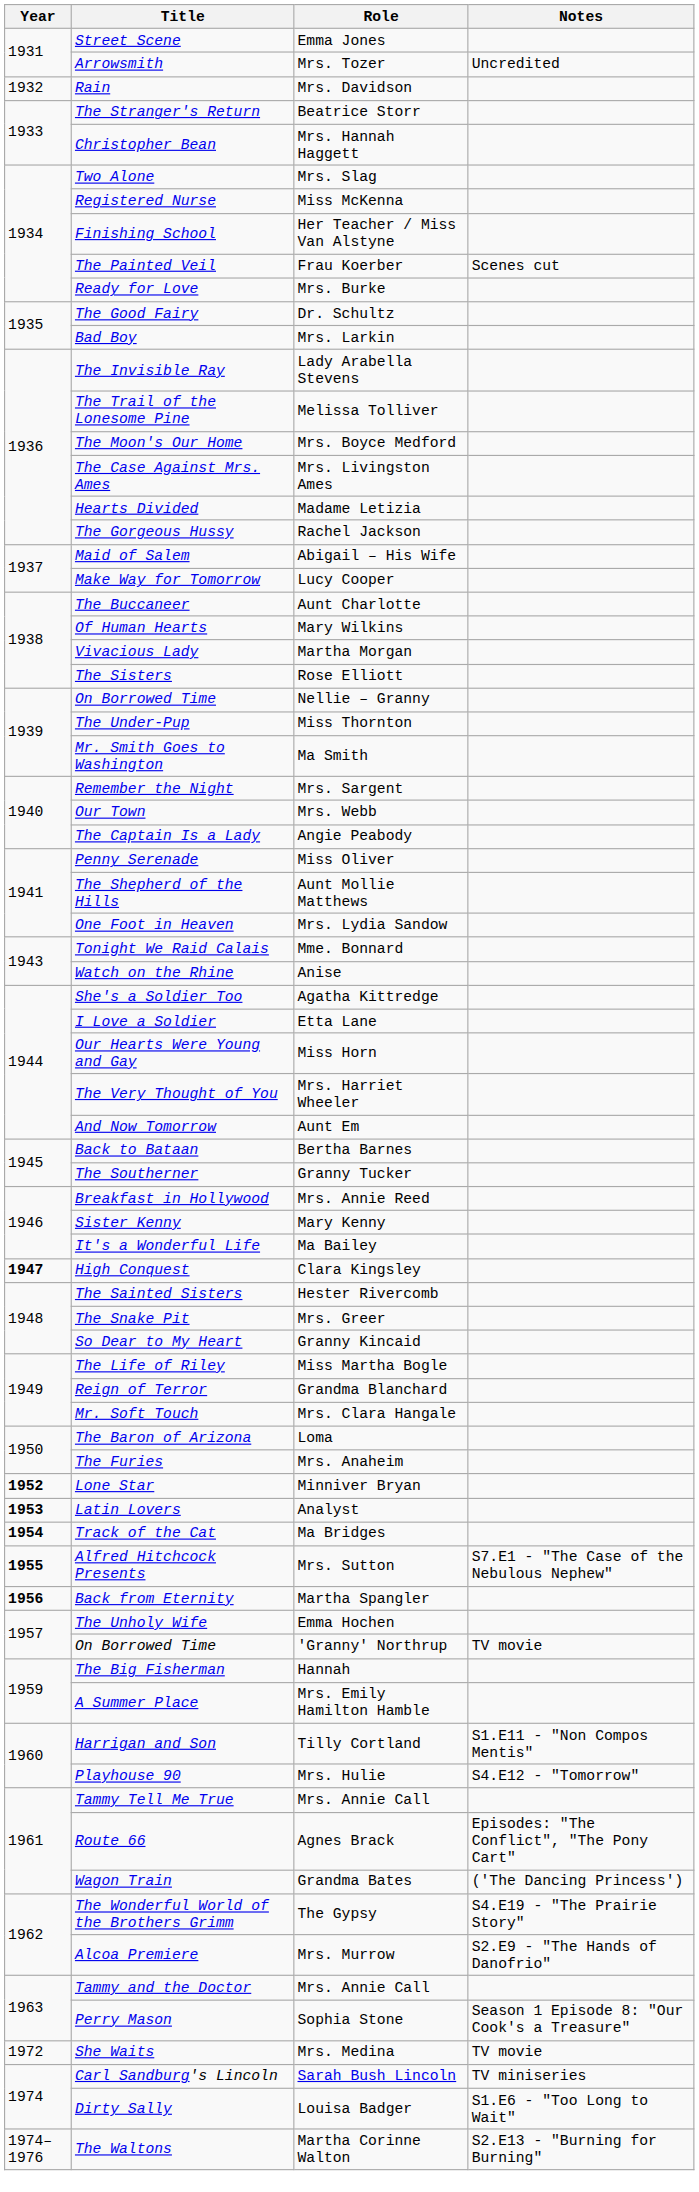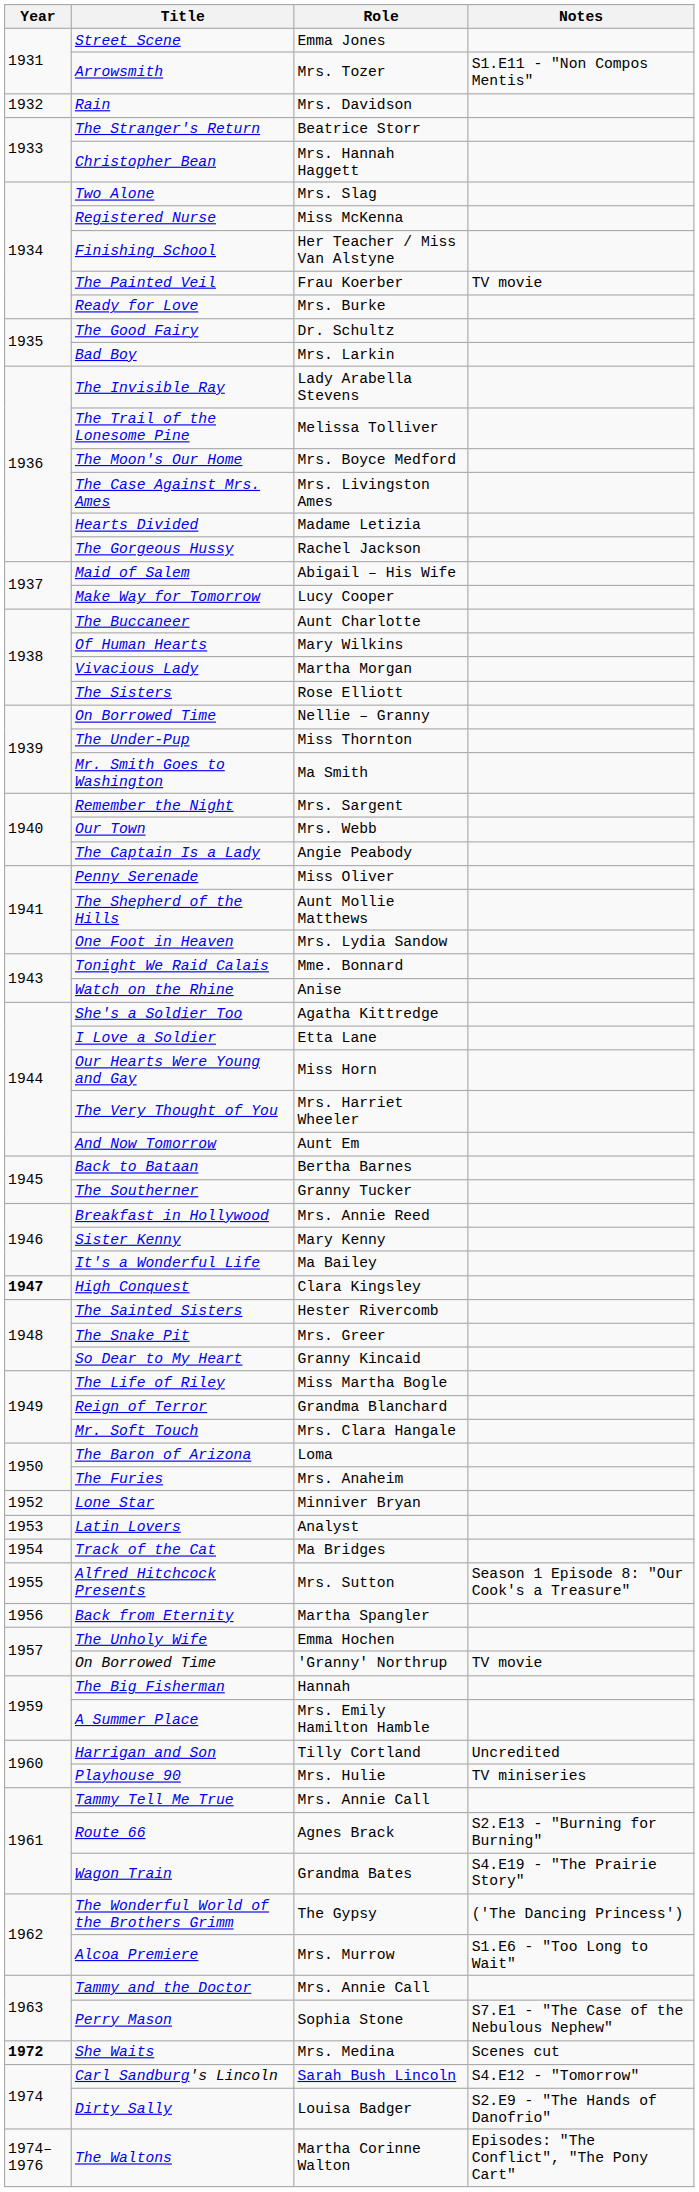(516, 64) Uncredited -> (560, 73) S1.E11 - "Non Compos Mentis"
(516, 266) Scenes cut -> (507, 283) TV movie
(26, 1486) bold -> (26, 1503) normal
(26, 1510) bold -> (26, 1527) normal
(26, 1534) bold -> (26, 1551) normal
(26, 1566) bold -> (26, 1583) normal
(578, 1566) S7.E1 - "The Case of the Nebulous Nephew" -> (578, 1583) Season 1 Episode 8: "Our Cook's a Treasure"
(26, 1599) bold -> (26, 1616) normal
(560, 1744) S1.E11 - "Non Compos Mentis" -> (516, 1752) Uncredited
(555, 1776) S4.E12 - "Tomorrow" -> (529, 1776) TV miniseries
(560, 1841) Episodes: "The Conflict", "The Pony Cart" -> (564, 1833) S2.E13 - "Burning for Burning"
(578, 1882) ('The Dancing Princess') -> (564, 1873) S4.E19 - "The Prairie Story"
(564, 1914) S4.E19 - "The Prairie Story" -> (578, 1914) ('The Dancing Princess')
(564, 1955) S2.E9 - "The Hands of Danofrio" -> (560, 1955) S1.E6 - "Too Long to Wait"
(578, 2020) Season 1 Episode 8: "Our Cook's a Treasure" -> (578, 2020) S7.E1 - "The Case of the Nebulous Nephew"
(26, 2052) normal -> (26, 2052) bold
(507, 2052) TV movie -> (516, 2052) Scenes cut
(529, 2076) TV miniseries -> (555, 2076) S4.E12 - "Tomorrow"
(560, 2109) S1.E6 - "Too Long to Wait" -> (564, 2109) S2.E9 - "The Hands of Danofrio"
(564, 2150) S2.E13 - "Burning for Burning" -> (560, 2158) Episodes: "The Conflict", "The Pony Cart"
